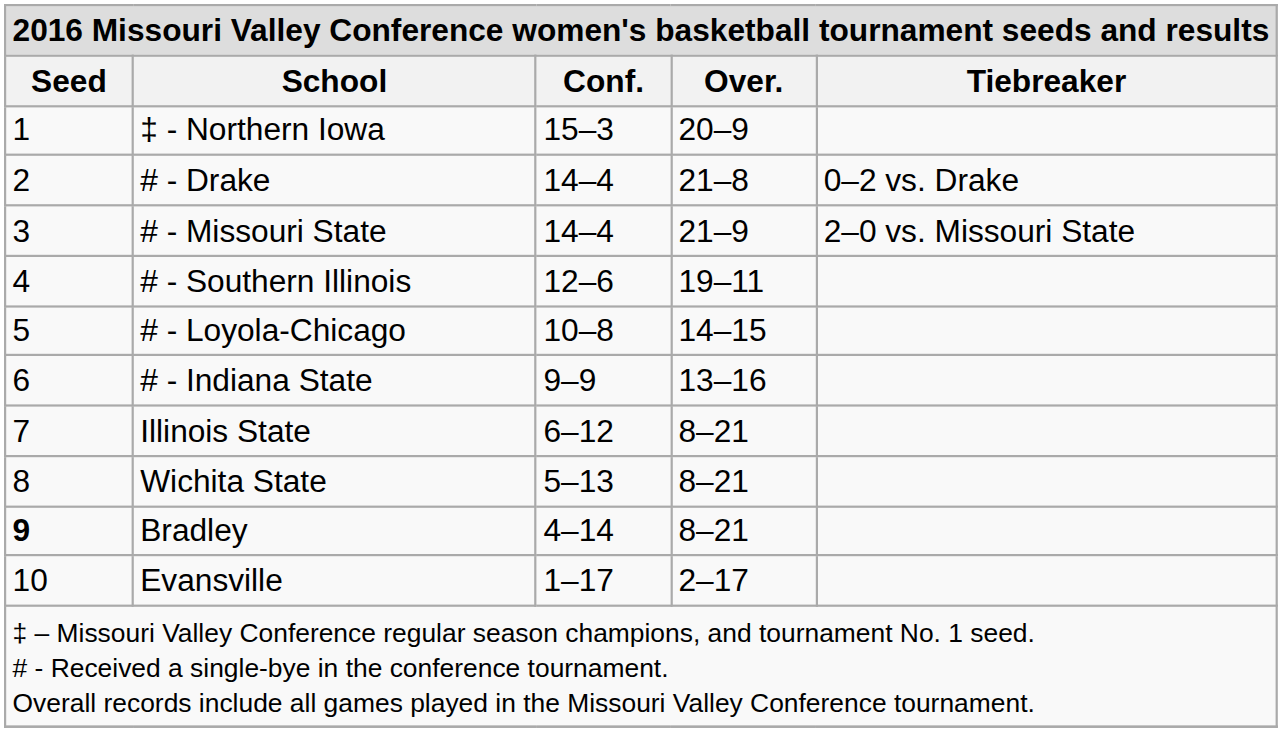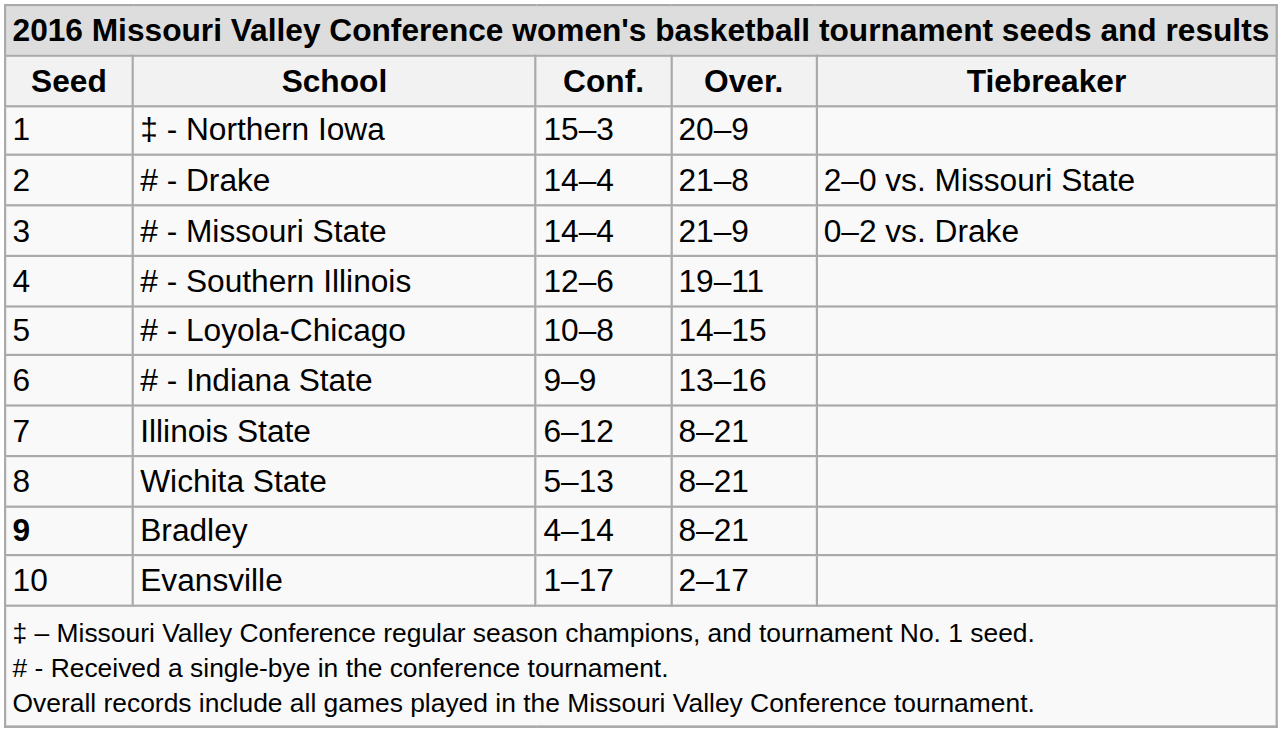(921, 181) 0–2 vs. Drake -> (979, 181) 2–0 vs. Missouri State
(979, 231) 2–0 vs. Missouri State -> (921, 231) 0–2 vs. Drake
